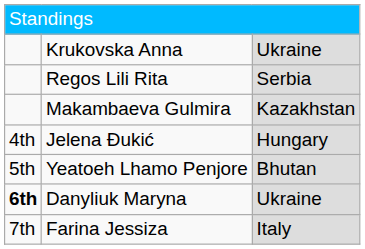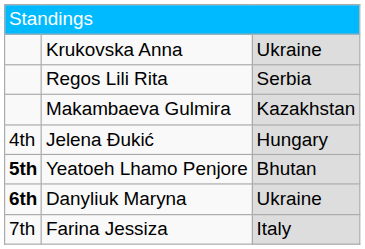(22, 169) normal -> (23, 169) bold
